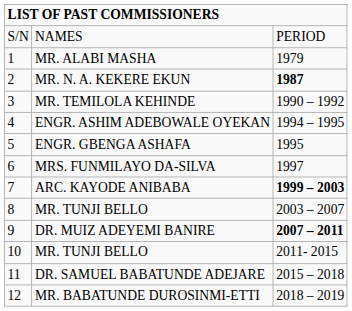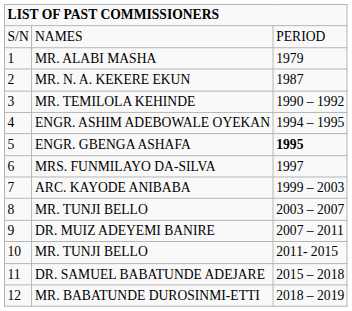(290, 79) bold -> (290, 79) normal
(290, 144) normal -> (290, 144) bold
(310, 187) bold -> (310, 187) normal
(310, 230) bold -> (310, 230) normal
